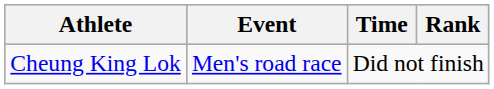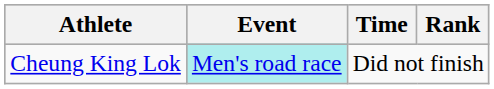(267, 63) no background -> (267, 63) paleturquoise background
